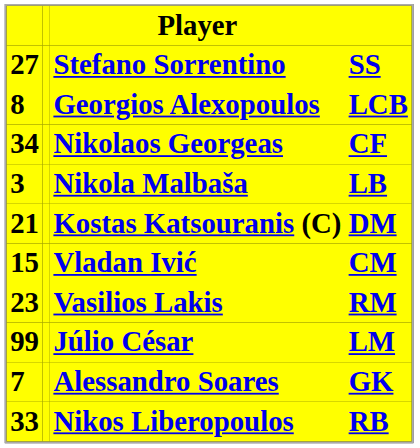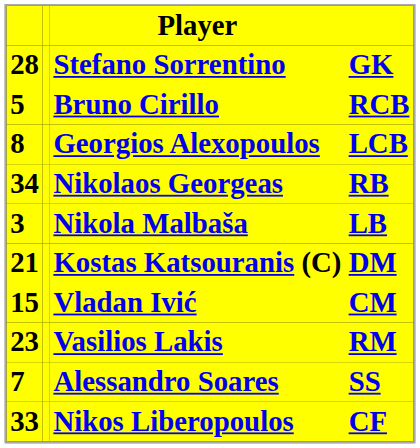(25, 64) 27 -> (25, 64) 28
(365, 64) SS -> (371, 64) GK
+ row: (136, 104)
(368, 144) CF -> (369, 183) RB
- row: (123, 342)
(371, 381) GK -> (365, 381) SS
(369, 421) RB -> (368, 421) CF
